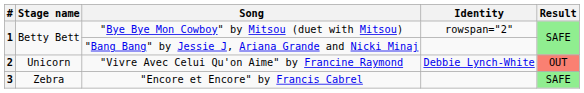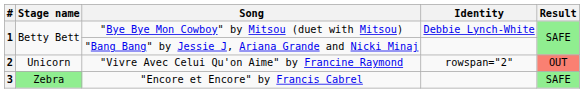(479, 30) rowspan="2" -> (479, 30) Debbie Lynch-White
(479, 63) Debbie Lynch-White -> (479, 63) rowspan="2"
(49, 80) no background -> (49, 80) lightgreen background
